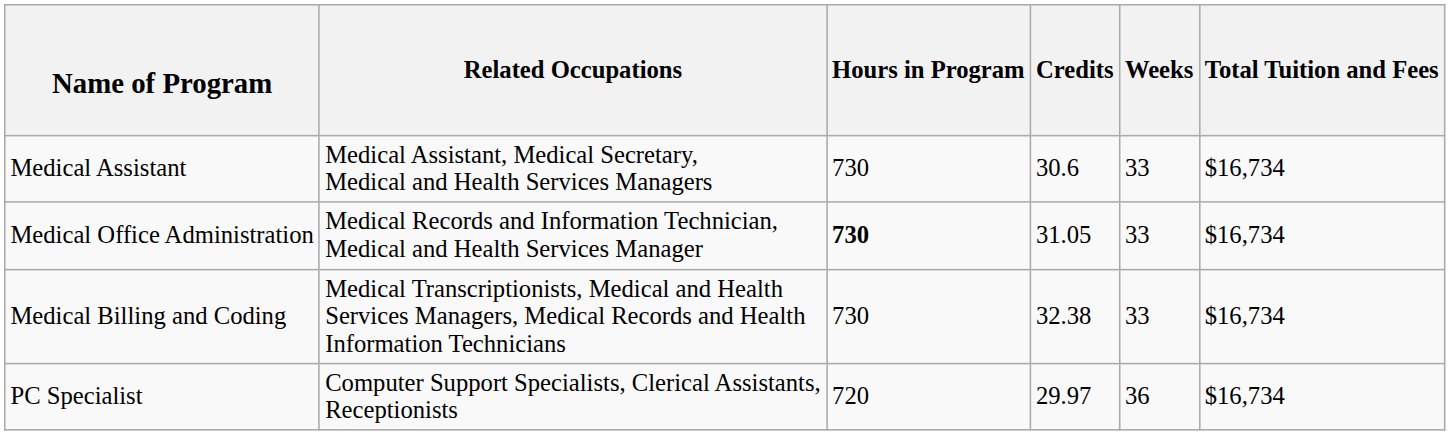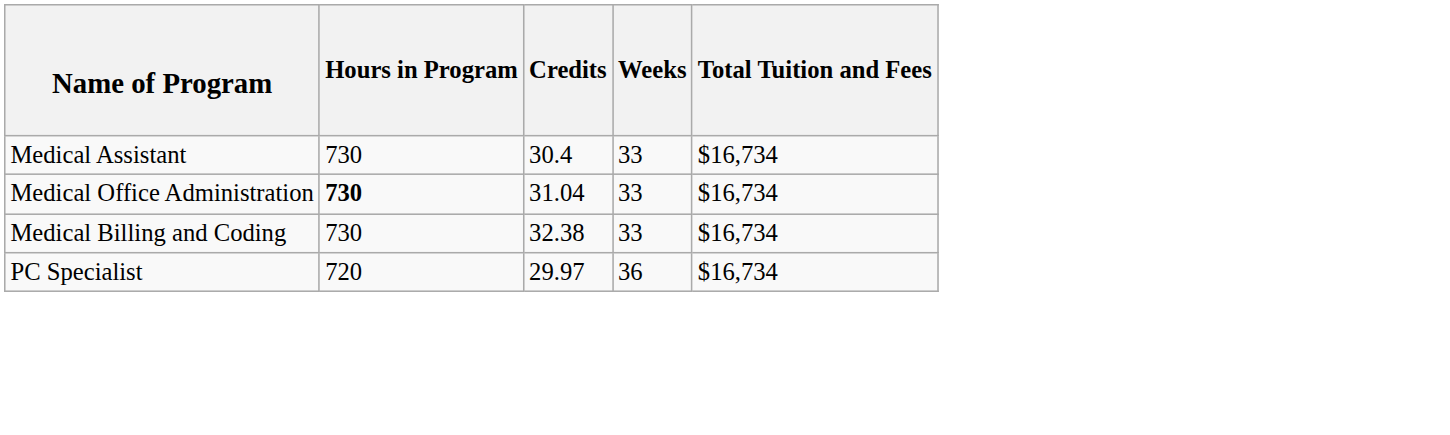- column: (573, 69)
(1058, 168) 30.6 -> (551, 154) 30.4
(1064, 235) 31.05 -> (557, 193) 31.04
